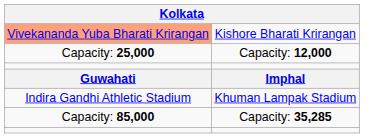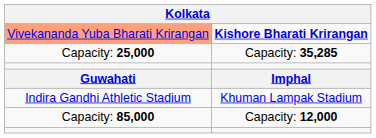(285, 33) normal -> (291, 33) bold
(285, 53) Capacity: 12,000 -> (291, 53) Capacity: 35,285
(285, 117) Capacity: 35,285 -> (291, 117) Capacity: 12,000
